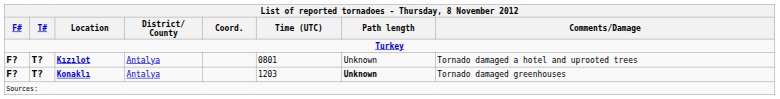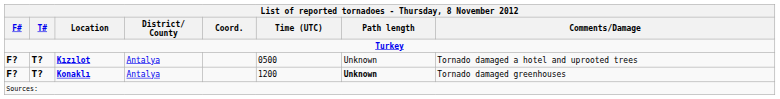(268, 60) 0801 -> (268, 60) 0500
(268, 74) 1203 -> (268, 74) 1200
